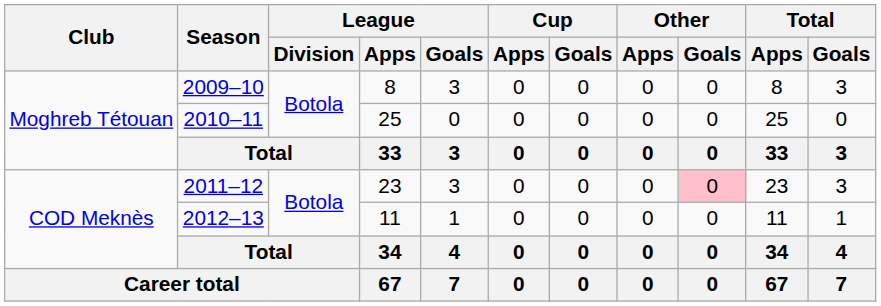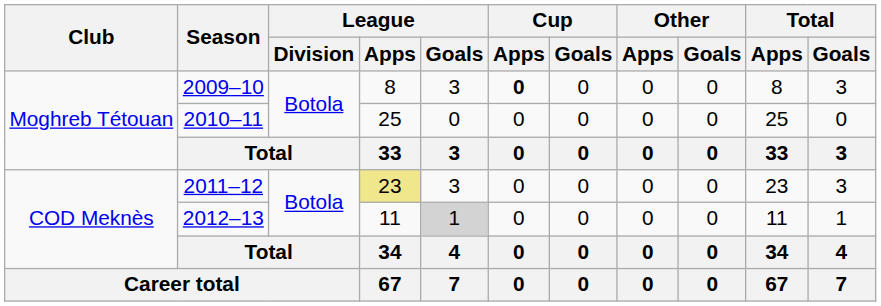(519, 86) normal -> (519, 86) bold
(390, 185) no background -> (390, 185) khaki background
(712, 185) pink background -> (712, 185) no background
(454, 218) no background -> (454, 218) lightgrey background
